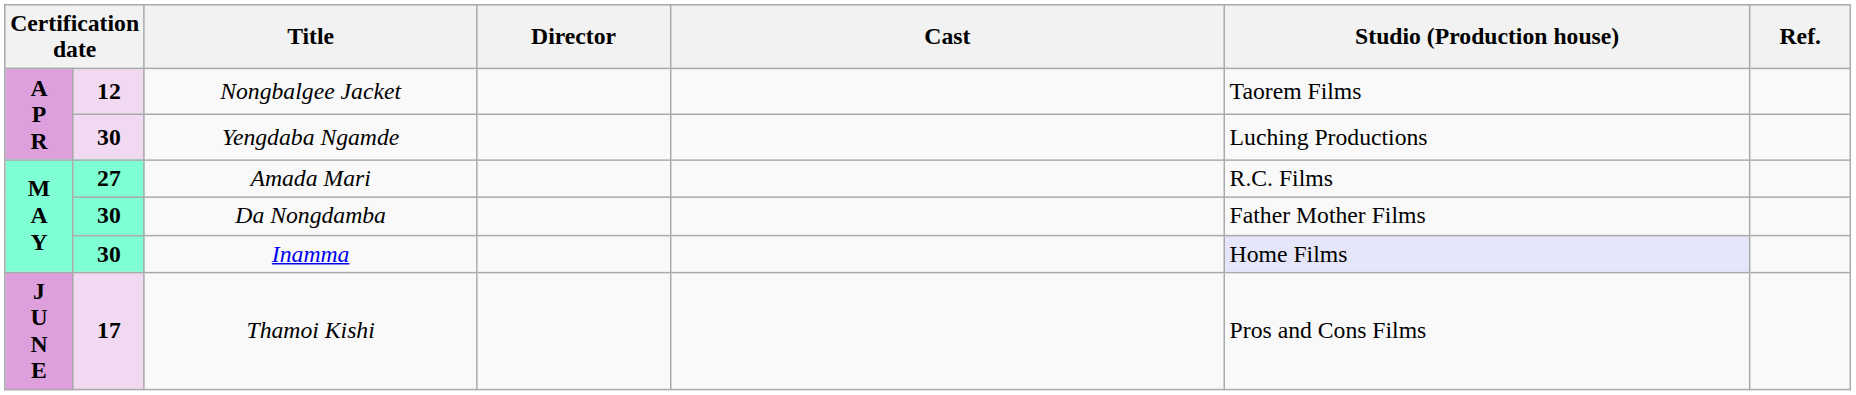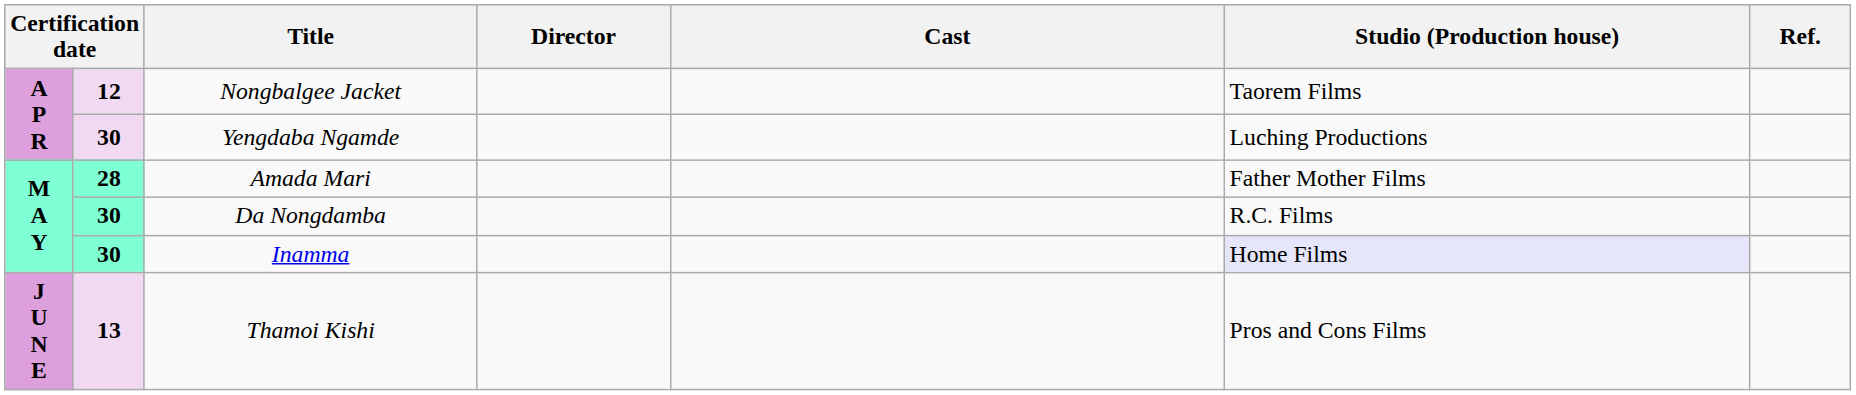(109, 178) 27 -> (109, 178) 28
(1281, 178) R.C. Films -> (1328, 178) Father Mother Films
(1328, 215) Father Mother Films -> (1281, 215) R.C. Films
(109, 330) 17 -> (109, 330) 13
